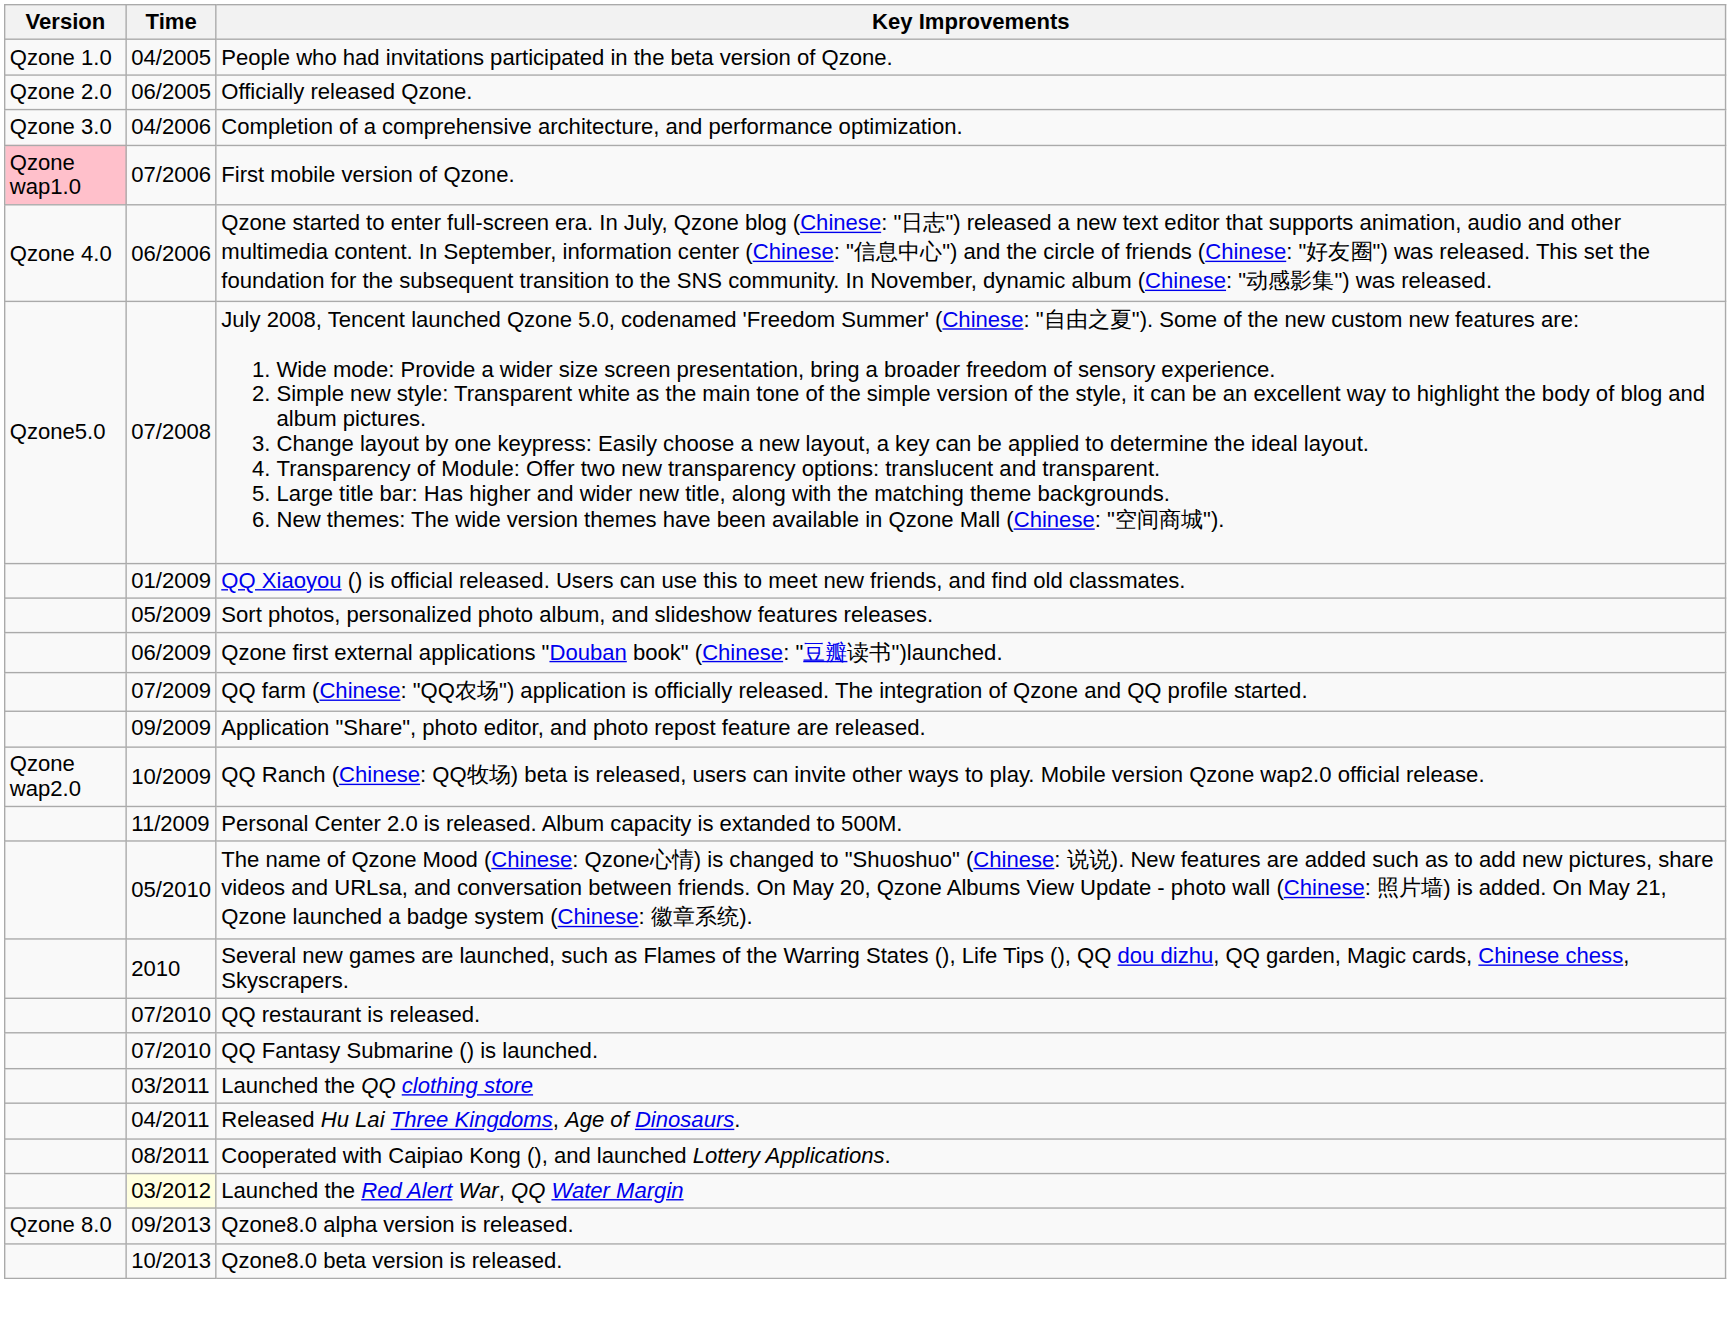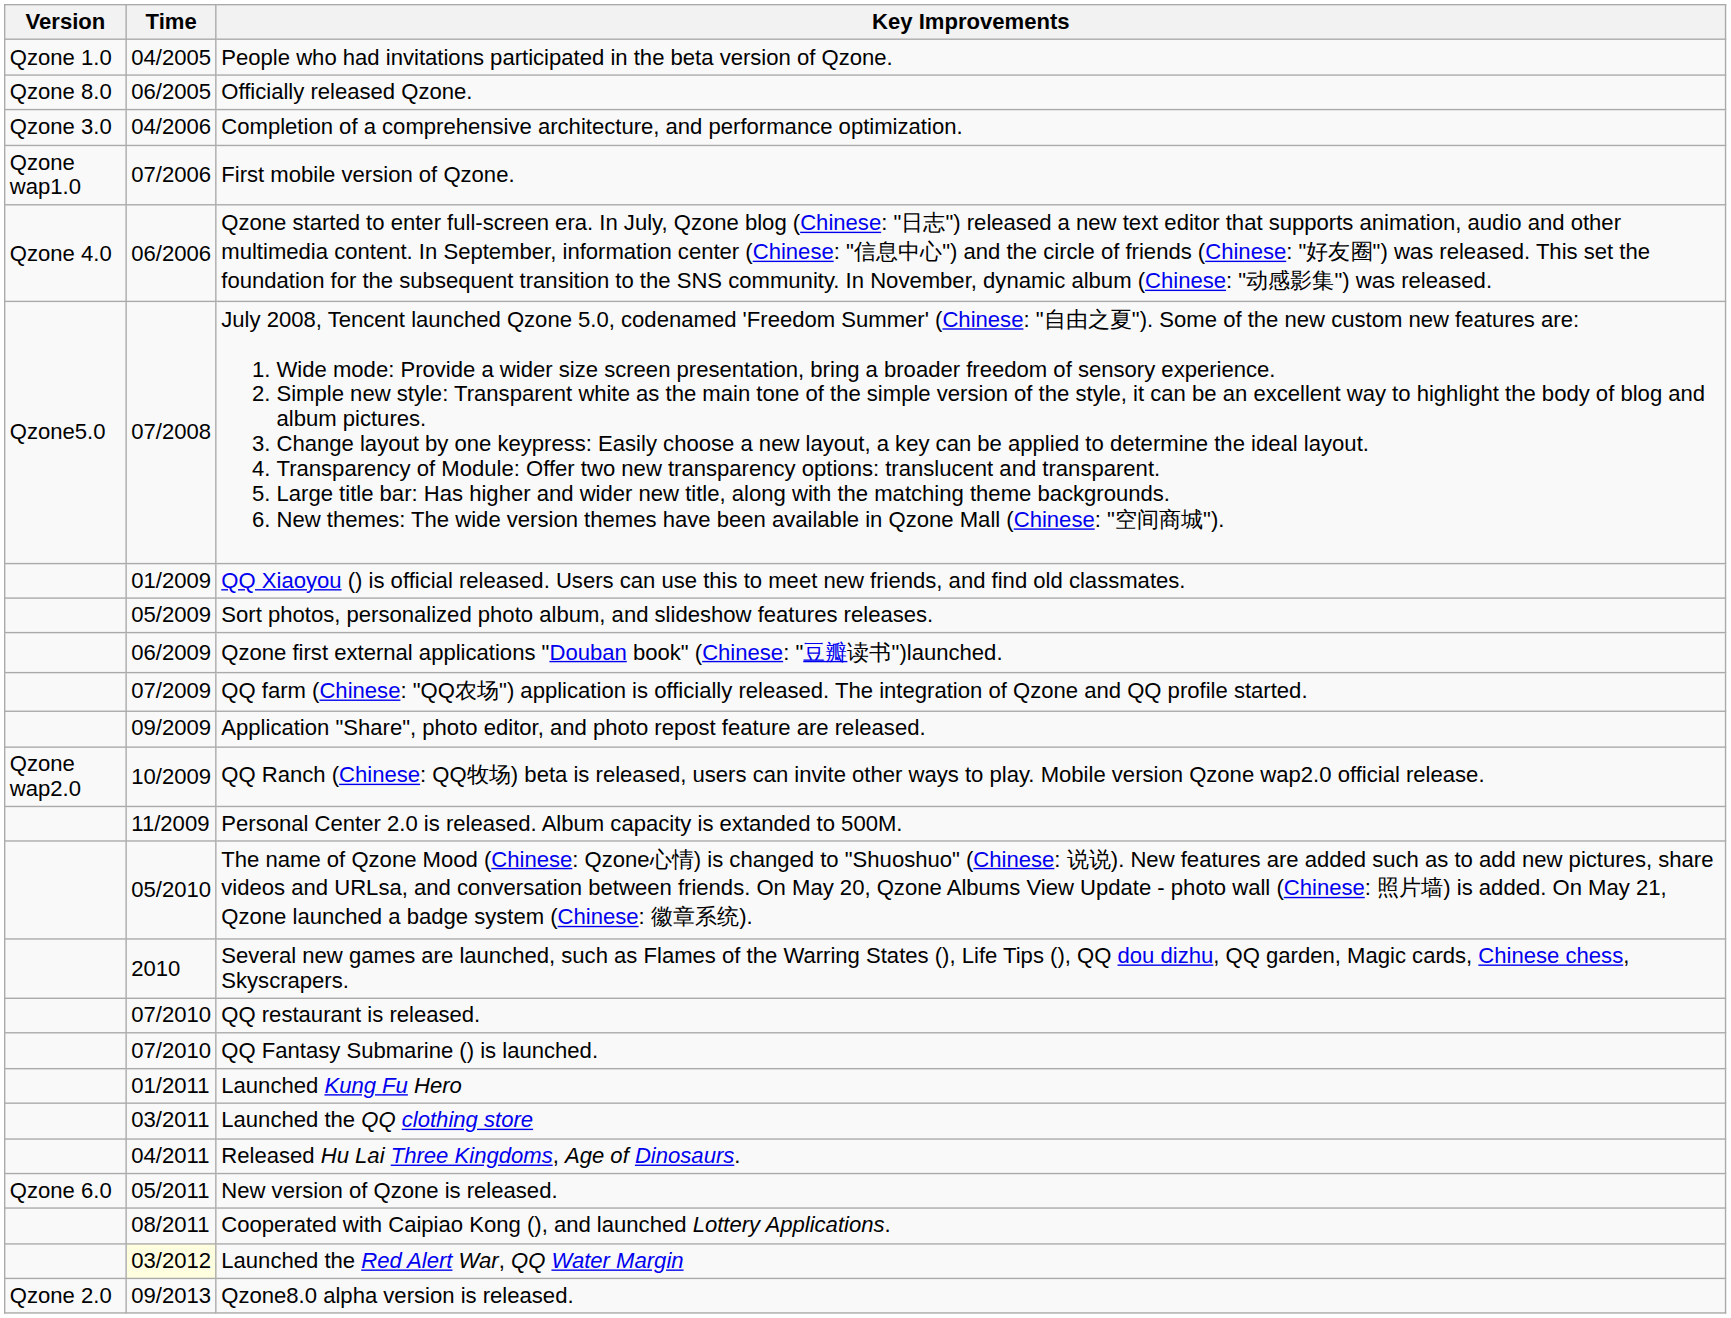(61, 92) Qzone 2.0 -> (61, 92) Qzone 8.0
(45, 174) pink background -> (45, 174) no background
+ row: (342, 1085)
+ row: (389, 1190)
(61, 1225) Qzone 8.0 -> (61, 1295) Qzone 2.0
- row: (392, 1260)
